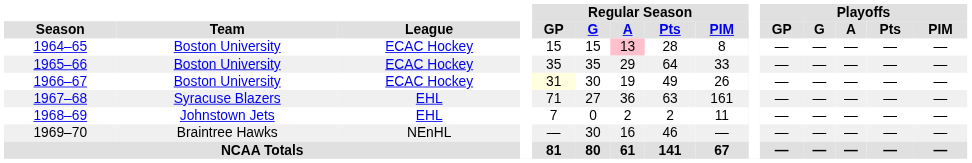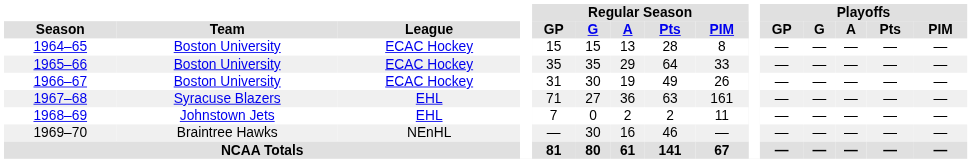(628, 47) pink background -> (628, 47) no background
(554, 81) lightyellow background -> (554, 81) no background
